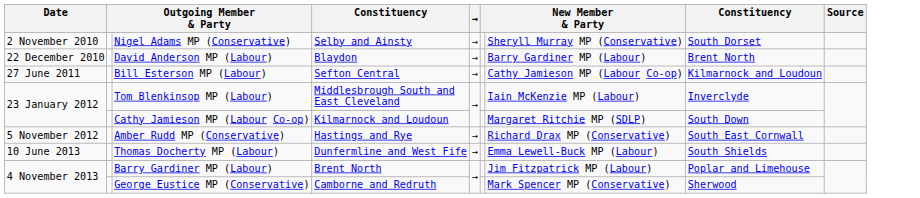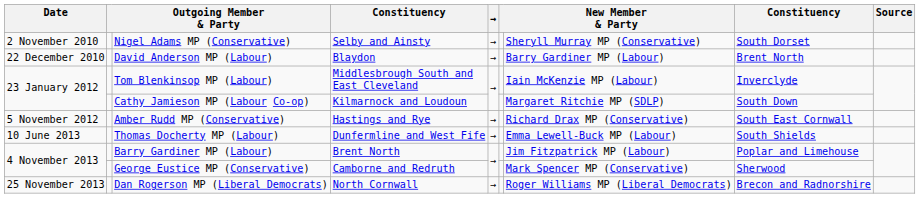- row: (190, 74)
+ row: (221, 185)
